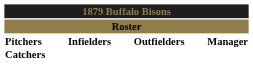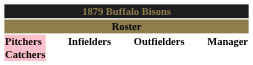(25, 48) no background -> (25, 48) pink background
